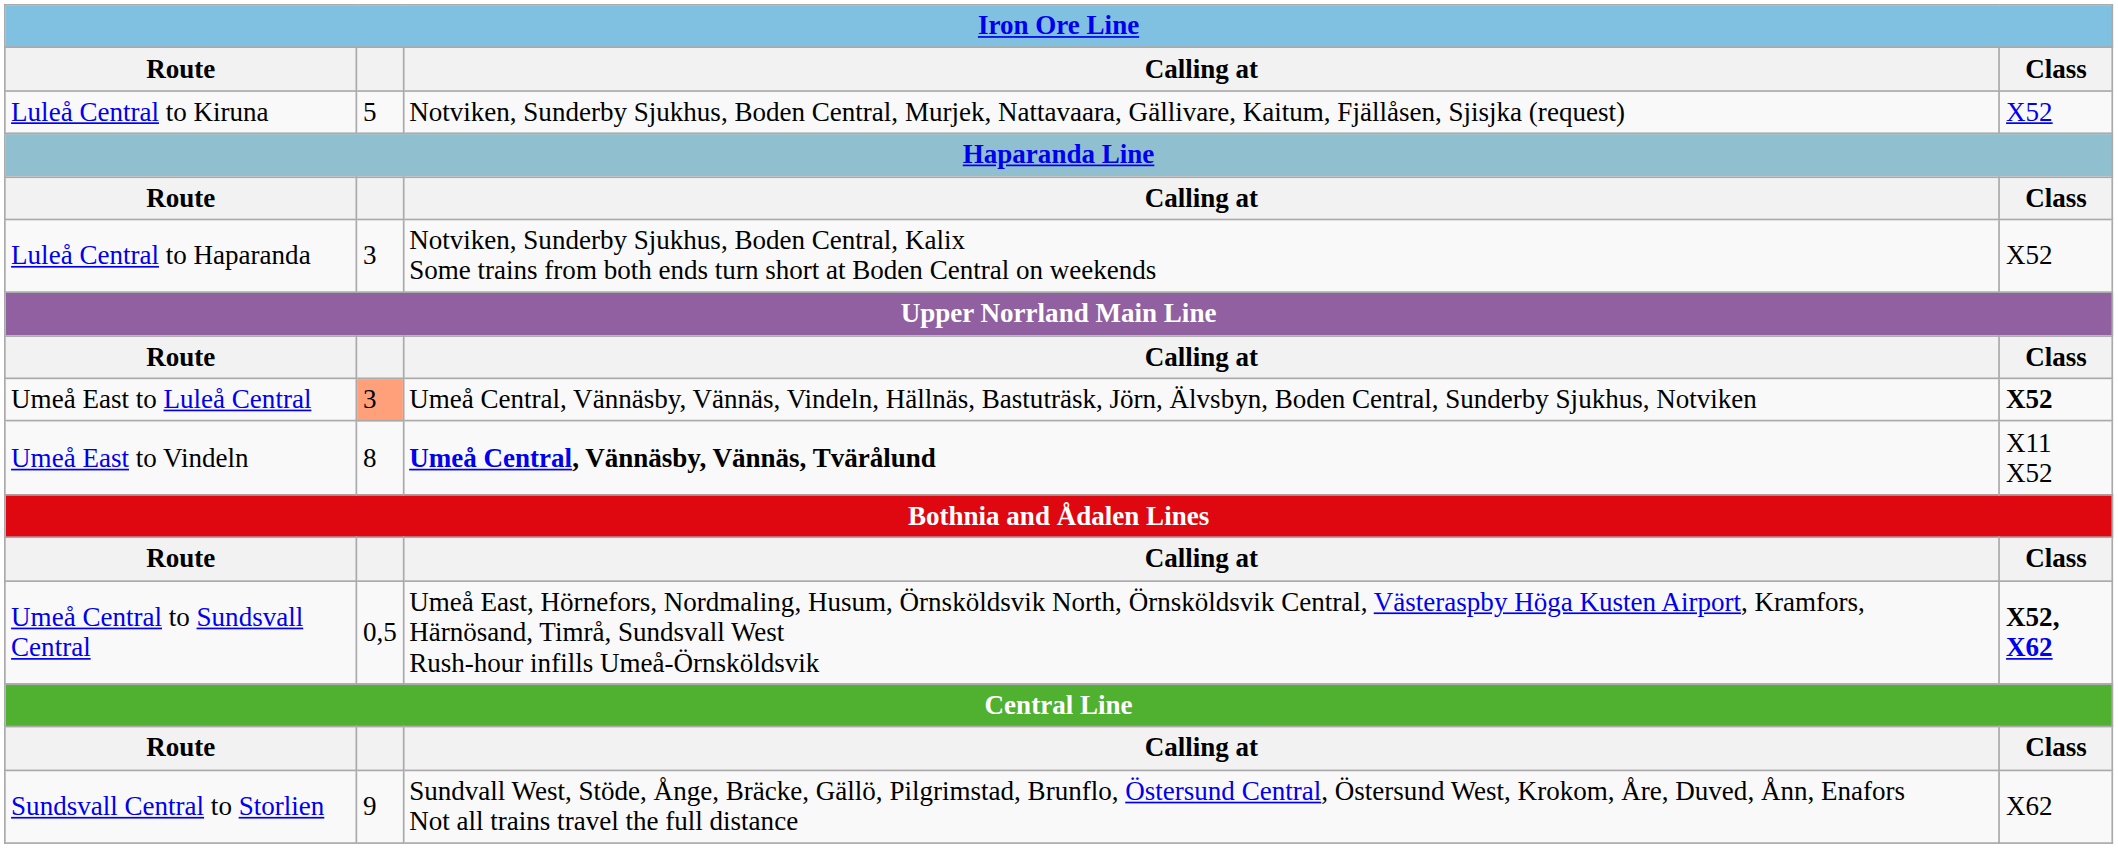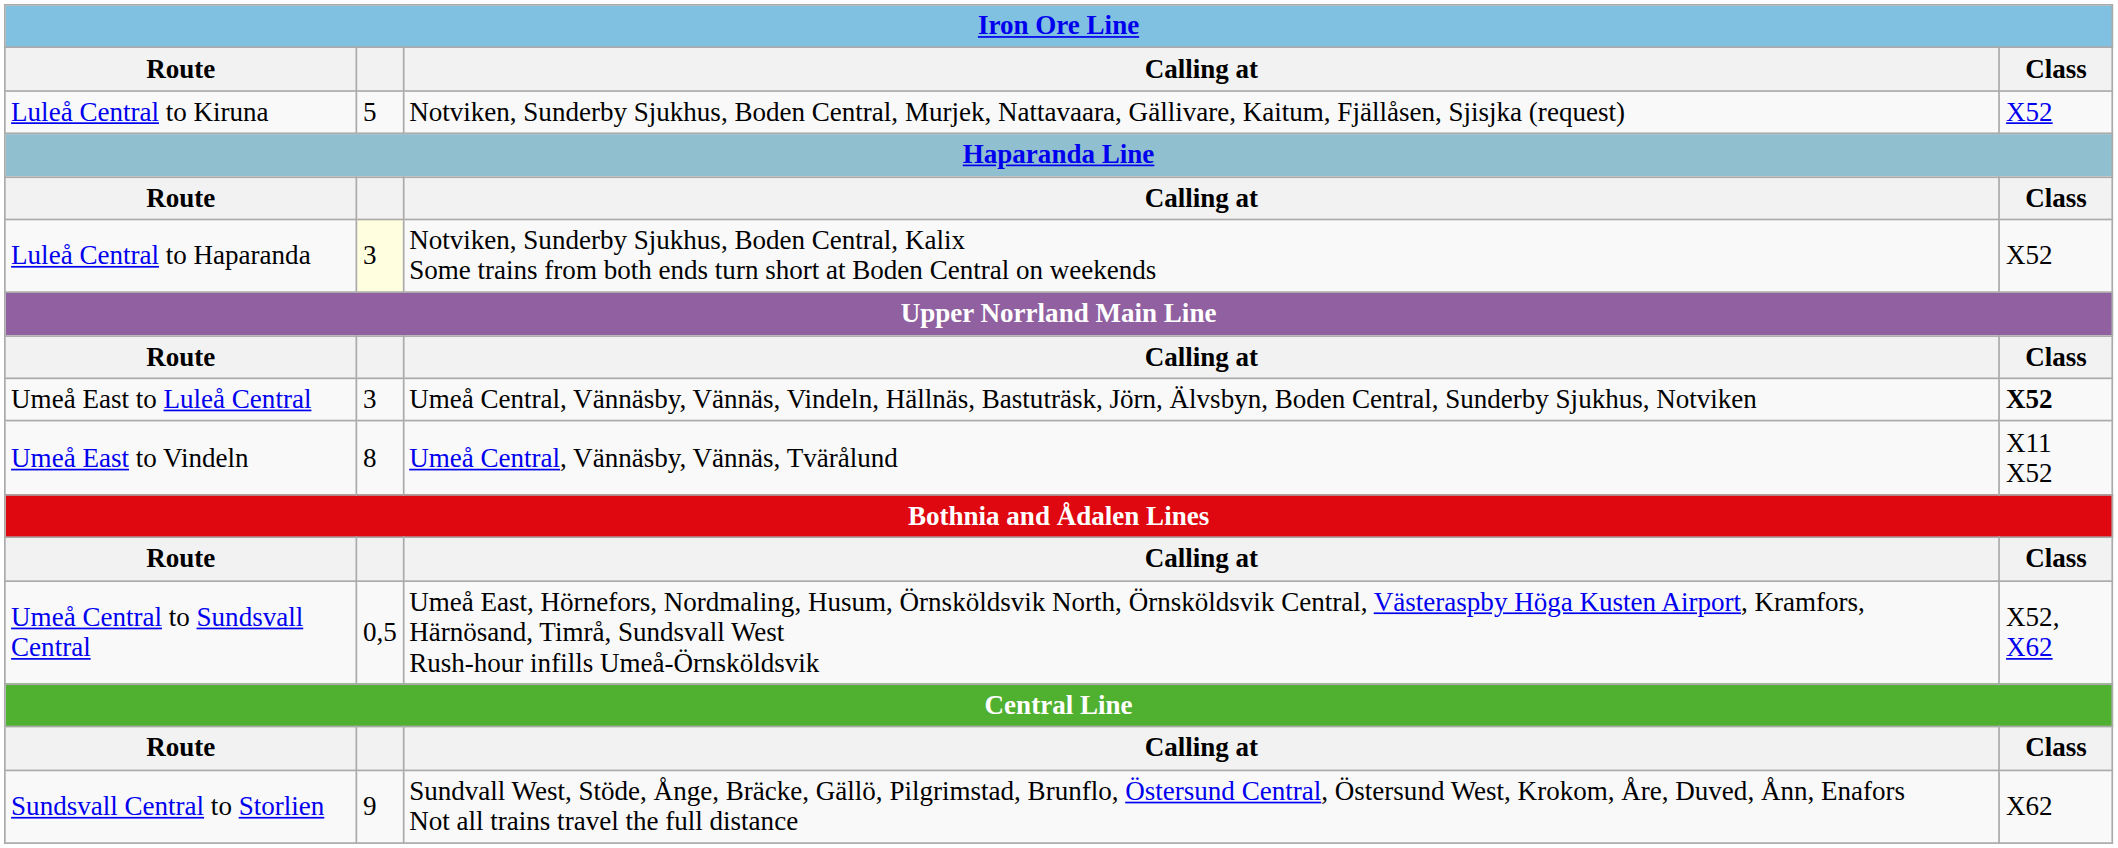(370, 255) no background -> (370, 255) lightyellow background
(370, 399) lightsalmon background -> (370, 399) no background
(673, 457) bold -> (653, 457) normal
(2033, 631) bold -> (2033, 631) normal
